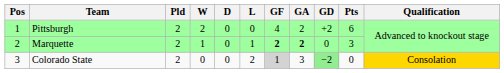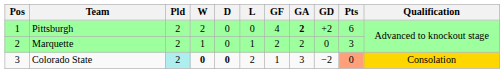(302, 28) normal -> (302, 28) bold
(277, 44) bold -> (277, 44) normal
(302, 44) bold -> (302, 44) normal
(178, 60) no background -> (178, 60) paleturquoise background
(203, 60) normal -> (203, 60) bold
(227, 60) normal -> (227, 60) bold
(277, 60) lightgrey background -> (277, 60) no background
(327, 60) lightgreen background -> (327, 60) no background
(351, 60) no background -> (351, 60) lightsalmon background
